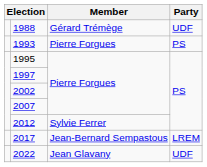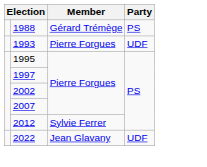(183, 28) UDF -> (134, 28) PS
(179, 43) PS -> (137, 43) UDF
- row: (24, 138)
